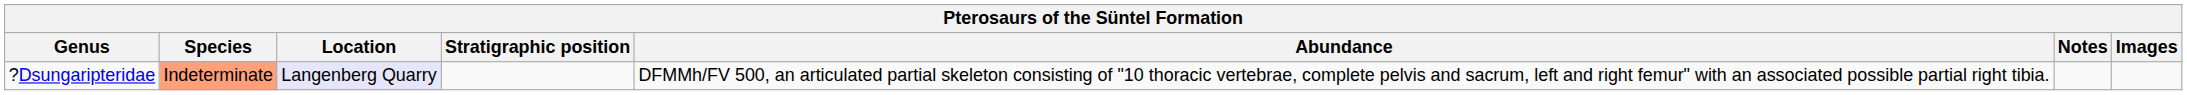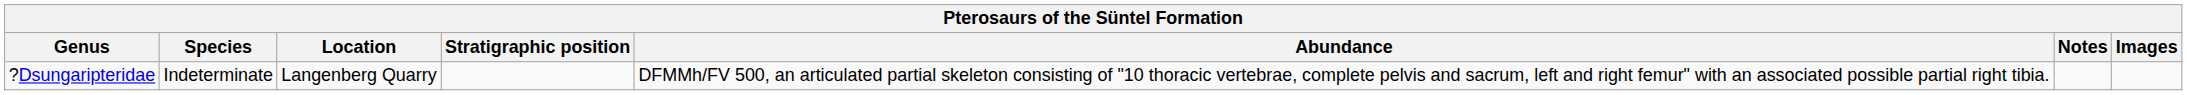(218, 75) lightsalmon background -> (218, 75) no background
(359, 75) lavender background -> (359, 75) no background
